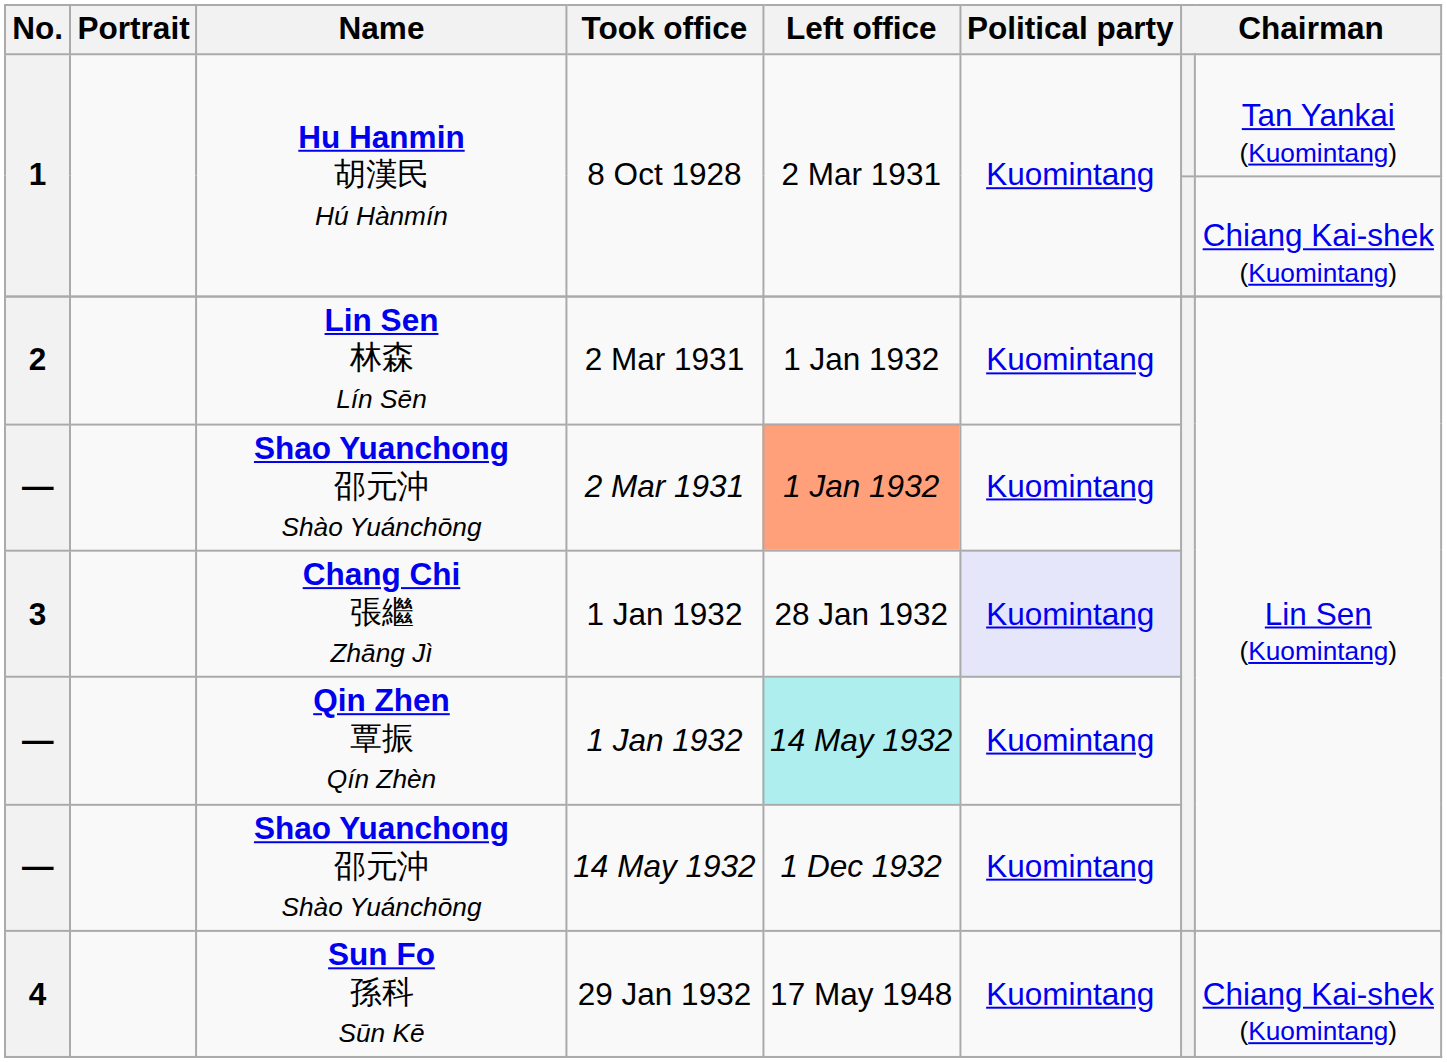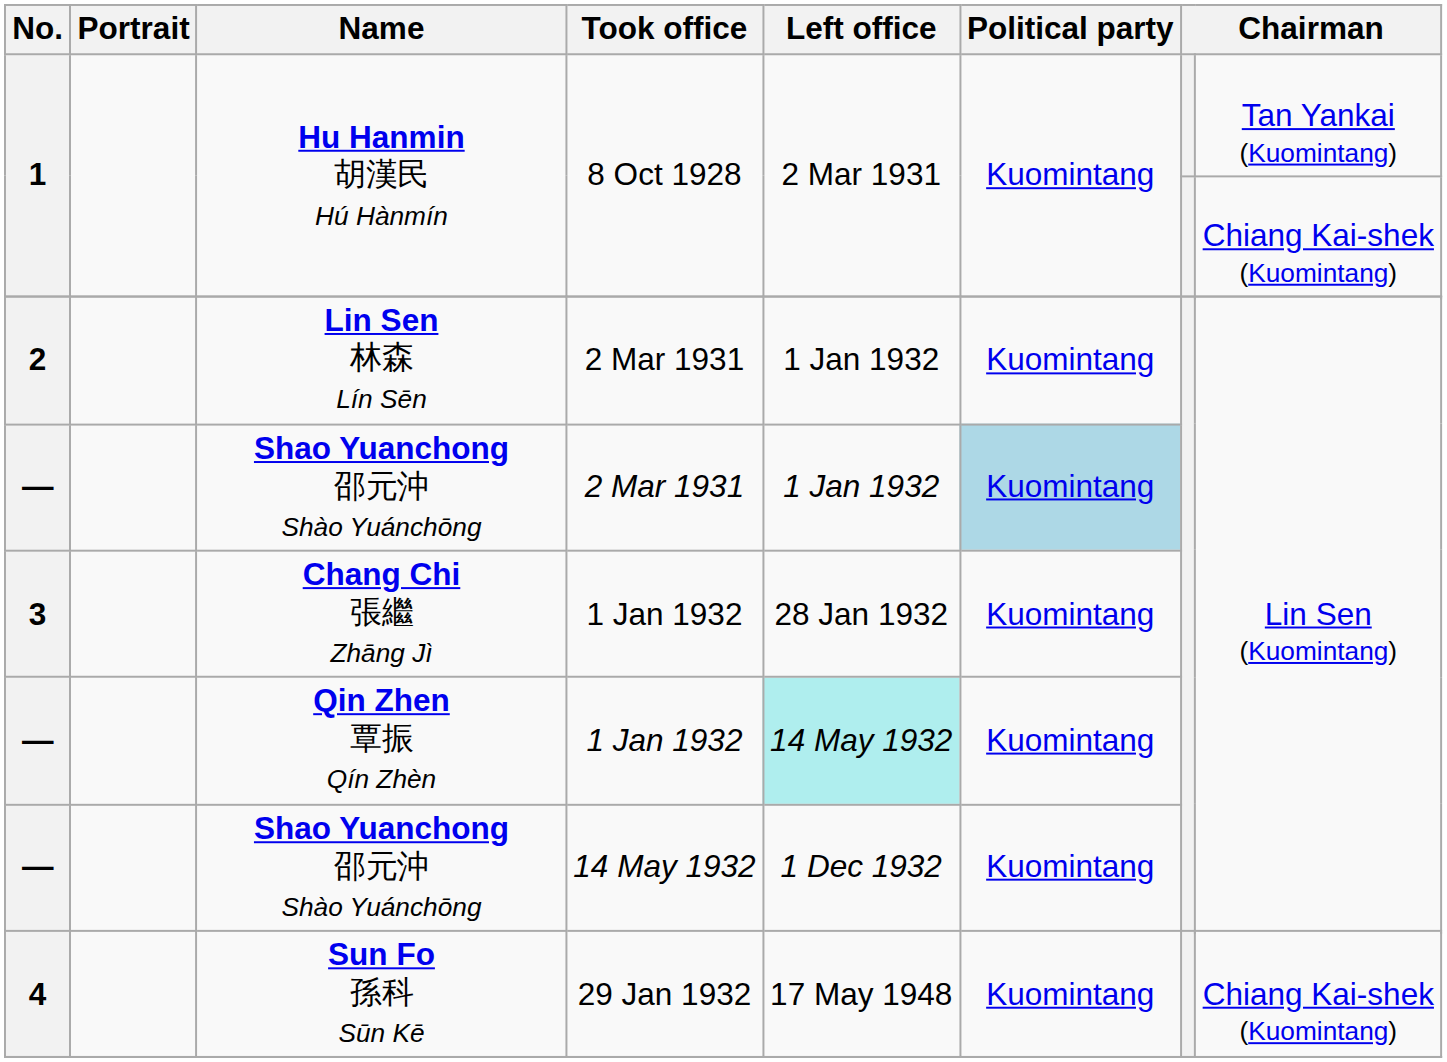(861, 486) lightsalmon background -> (861, 486) no background
(1070, 486) no background -> (1070, 486) lightblue background
(1070, 613) lavender background -> (1070, 613) no background
